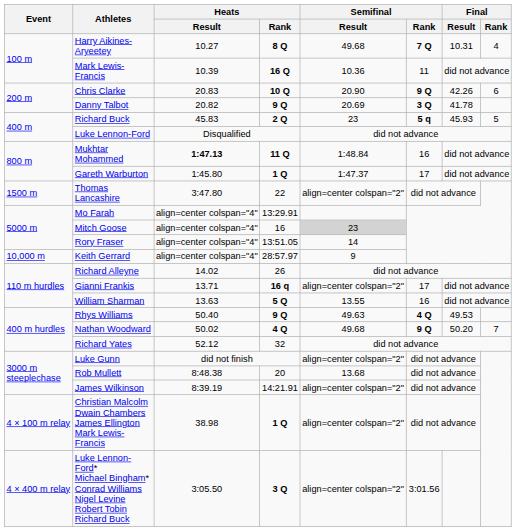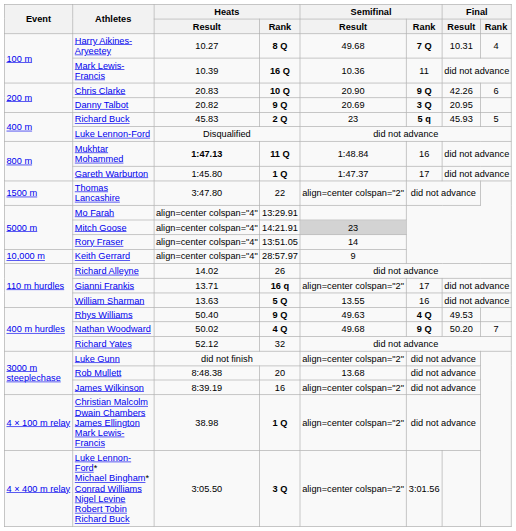(461, 105) 41.78 -> (461, 105) 20.95
(280, 228) 16 -> (280, 228) 14:21.91
(280, 388) 14:21.91 -> (280, 388) 16
